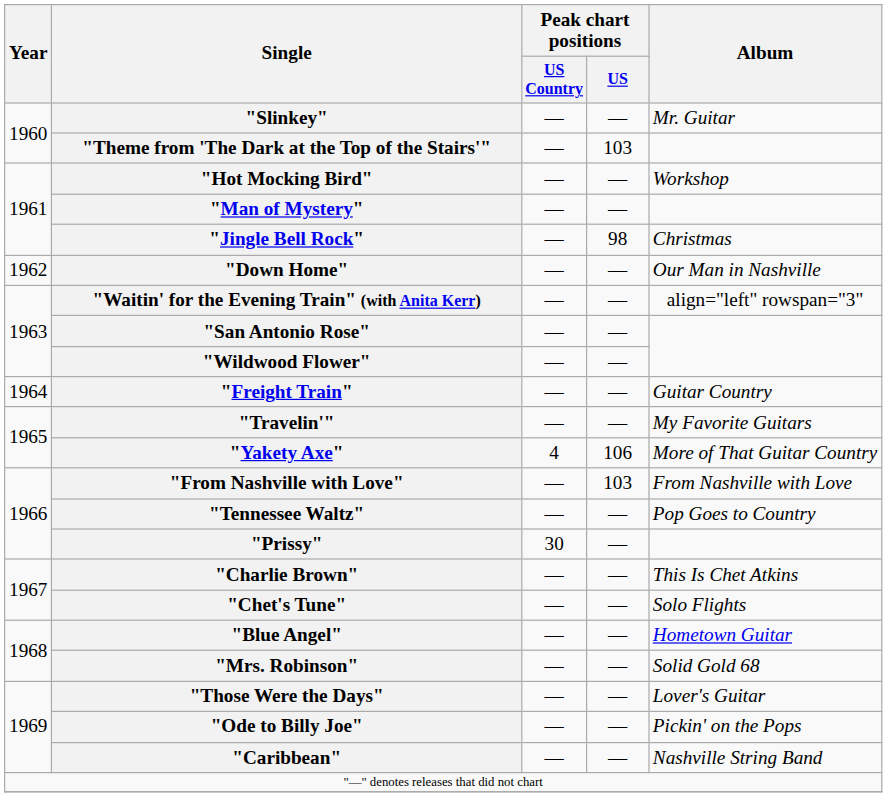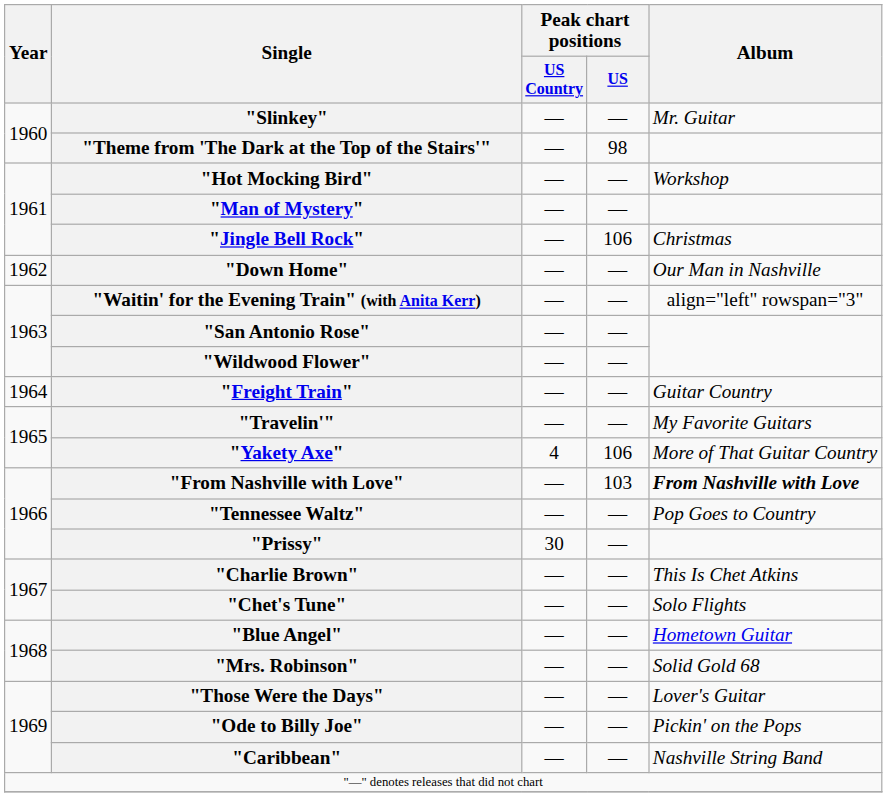(618, 148) 103 -> (618, 148) 98
(618, 239) 98 -> (618, 239) 106
(752, 483) normal -> (756, 483) bold
